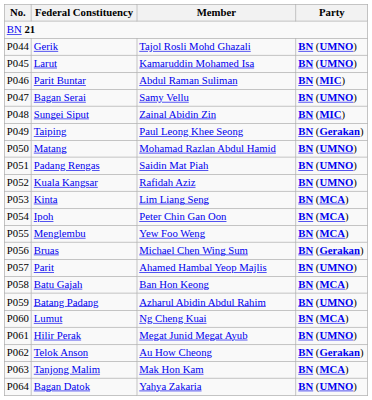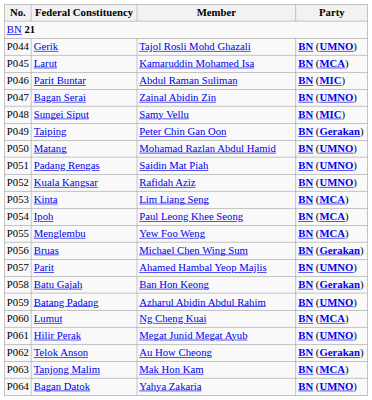(328, 64) BN (UMNO) -> (323, 64) BN (MCA)
(164, 98) Samy Vellu -> (178, 98) Zainal Abidin Zin
(178, 115) Zainal Abidin Zin -> (164, 115) Samy Vellu
(191, 132) Paul Leong Khee Seong -> (183, 132) Peter Chin Gan Oon
(183, 217) Peter Chin Gan Oon -> (191, 217) Paul Leong Khee Seong
(323, 285) BN (MCA) -> (331, 285) BN (Gerakan)
